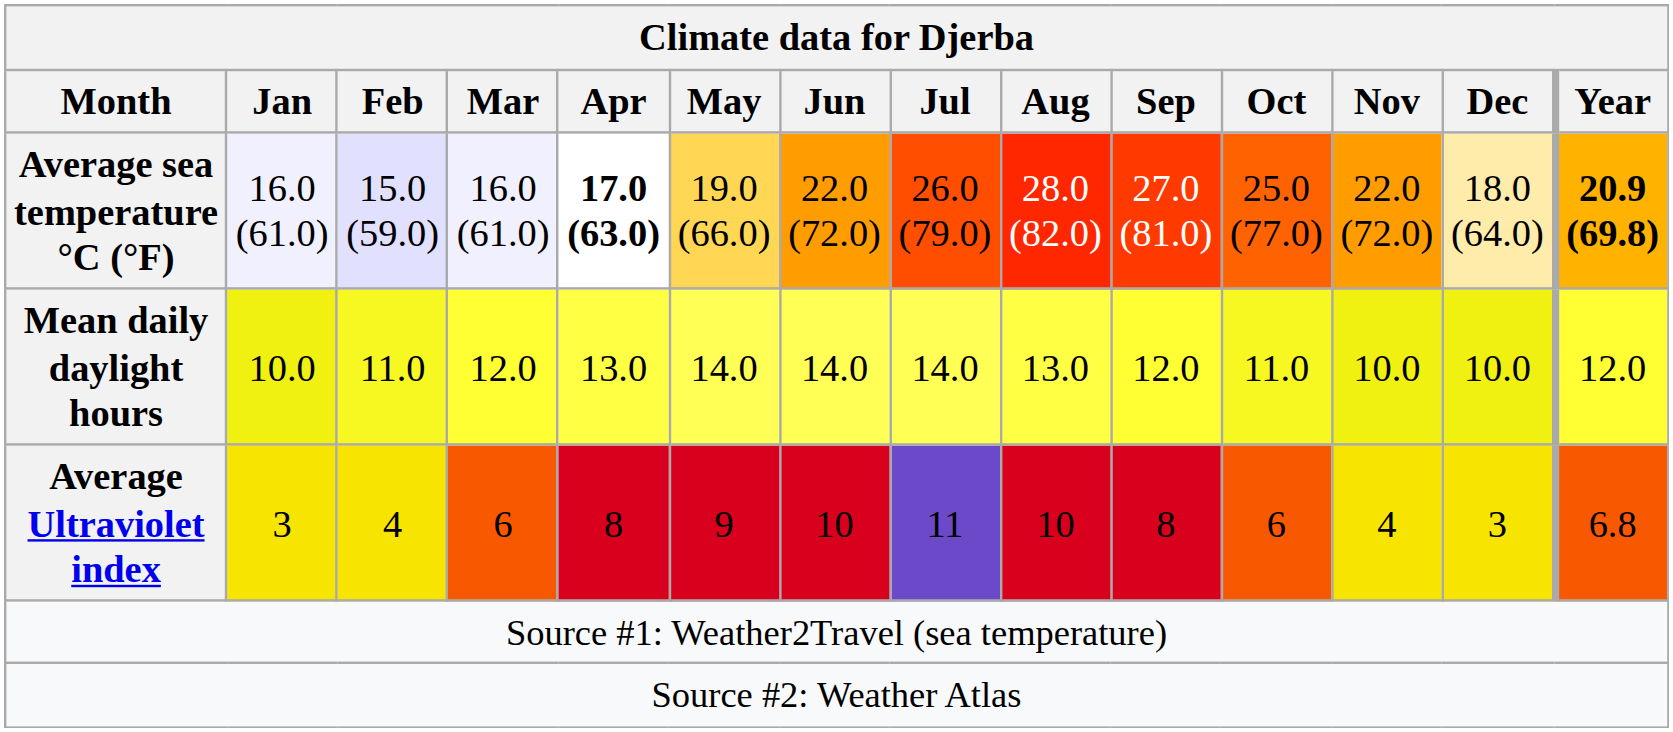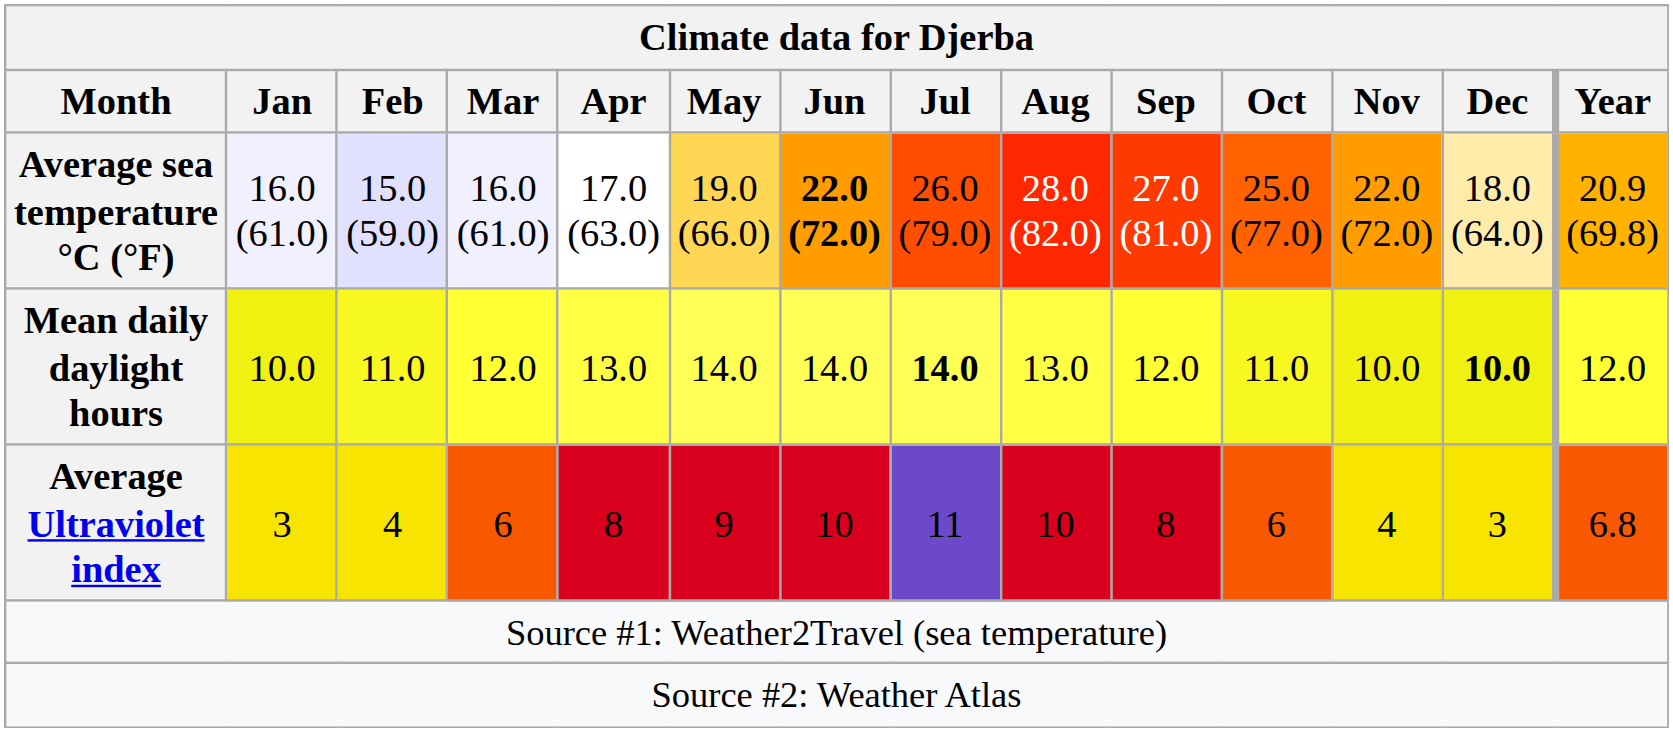(614, 210) bold -> (614, 210) normal
(835, 210) normal -> (835, 210) bold
(1613, 210) bold -> (1613, 210) normal
(945, 366) normal -> (945, 366) bold
(1497, 366) normal -> (1497, 366) bold
